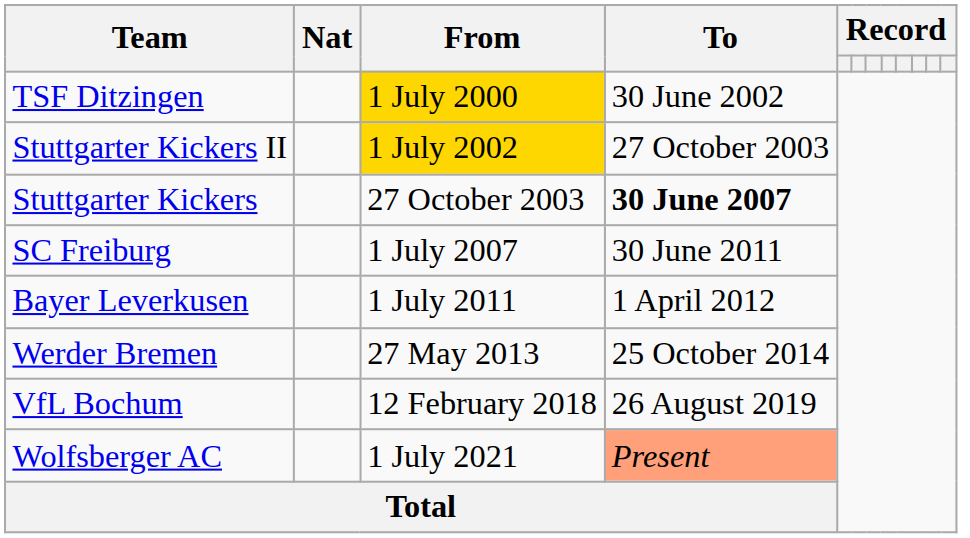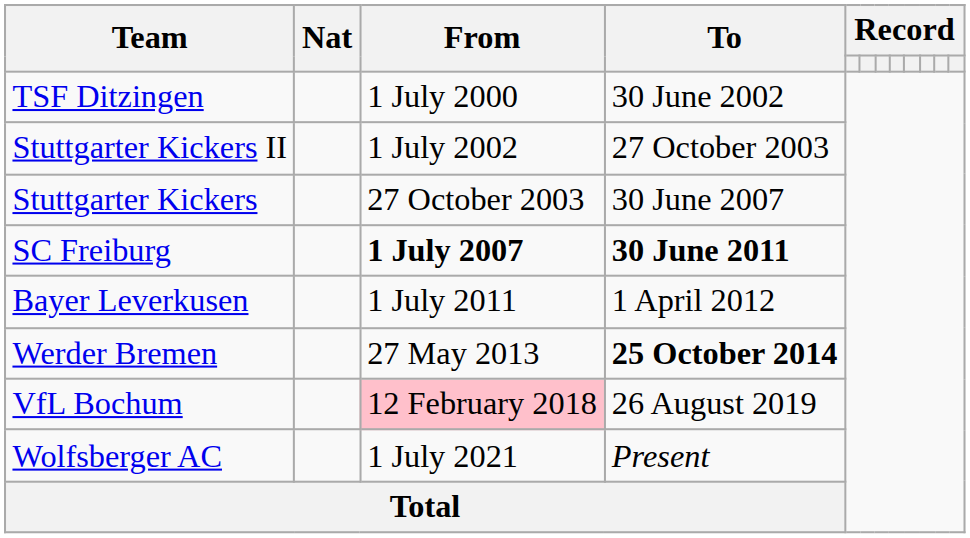(443, 96) gold background -> (443, 96) no background
(443, 147) gold background -> (443, 147) no background
(702, 198) bold -> (698, 198) normal
(443, 250) normal -> (445, 250) bold
(697, 250) normal -> (701, 250) bold
(720, 352) normal -> (725, 352) bold
(482, 403) no background -> (482, 403) pink background
(661, 455) lightsalmon background -> (661, 455) no background
